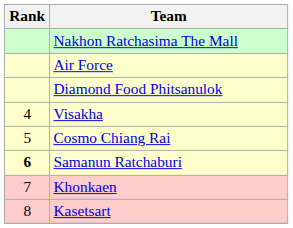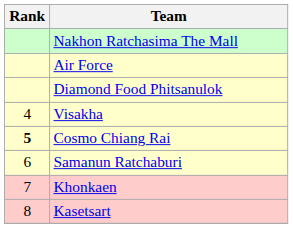(27, 138) normal -> (27, 138) bold
(27, 162) bold -> (27, 162) normal
